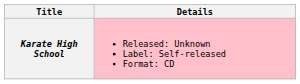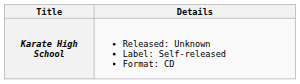(195, 54) pink background -> (195, 54) no background
